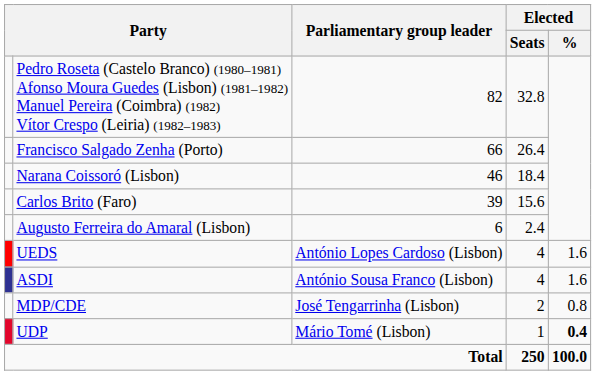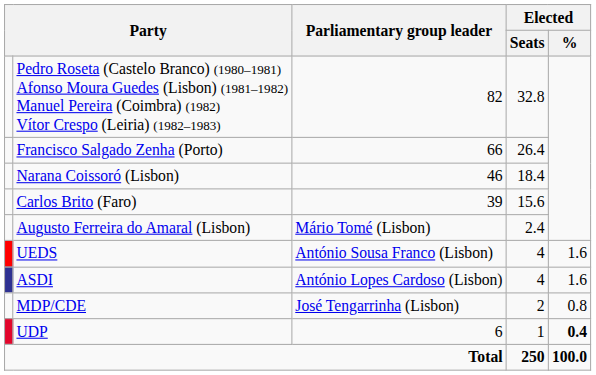(499, 228) 6 -> (363, 228) Mário Tomé (Lisbon)
(399, 253) António Lopes Cardoso (Lisbon) -> (394, 253) António Sousa Franco (Lisbon)
(394, 279) António Sousa Franco (Lisbon) -> (399, 279) António Lopes Cardoso (Lisbon)
(363, 331) Mário Tomé (Lisbon) -> (499, 331) 6
